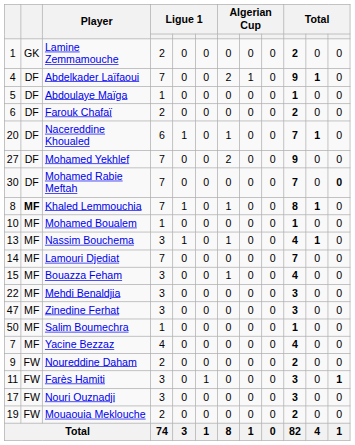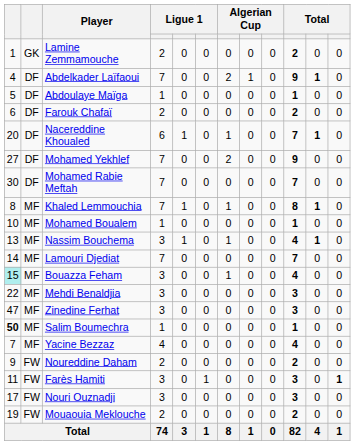(339, 183) bold -> (339, 183) normal
(32, 206) bold -> (32, 206) normal
(13, 276) no background -> (13, 276) paleturquoise background
(13, 328) normal -> (13, 328) bold
